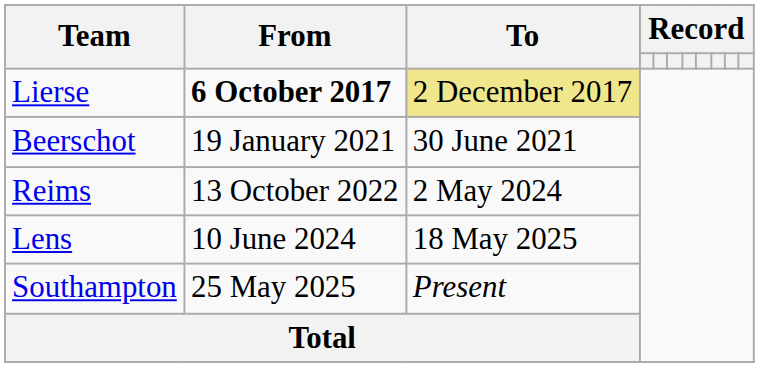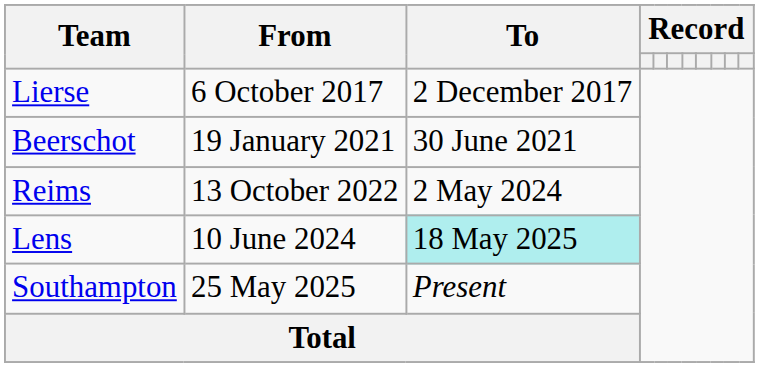(291, 92) bold -> (287, 92) normal
(523, 92) khaki background -> (523, 92) no background
(495, 239) no background -> (495, 239) paleturquoise background
